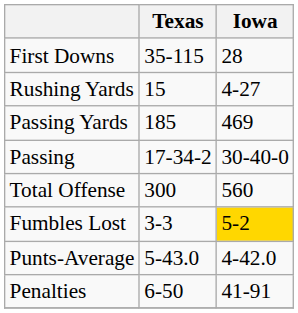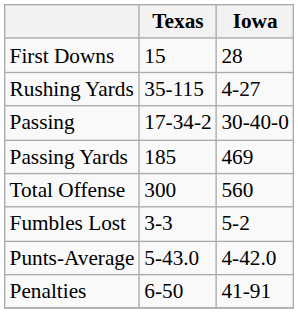(174, 55) 35-115 -> (155, 55) 15
(155, 88) 15 -> (174, 88) 35-115
rows swapped: (42, 156) <-> (69, 122)
(236, 223) gold background -> (236, 223) no background
